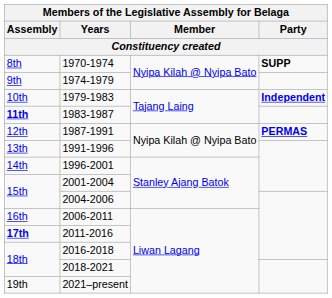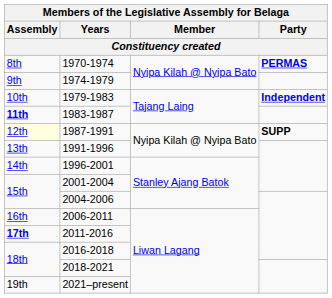(276, 64) SUPP -> (284, 64) PERMAS
(17, 132) no background -> (17, 132) lightyellow background
(284, 132) PERMAS -> (276, 132) SUPP
